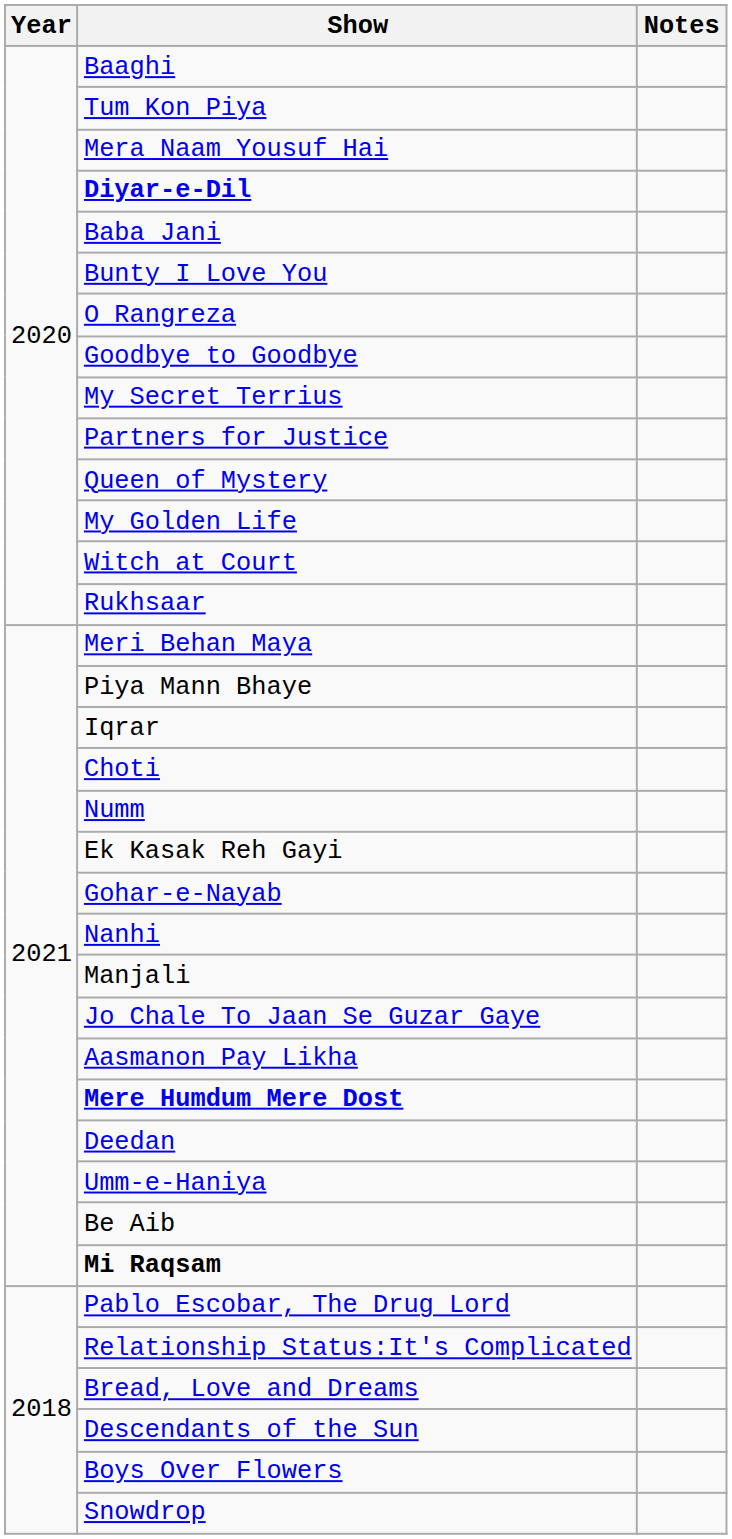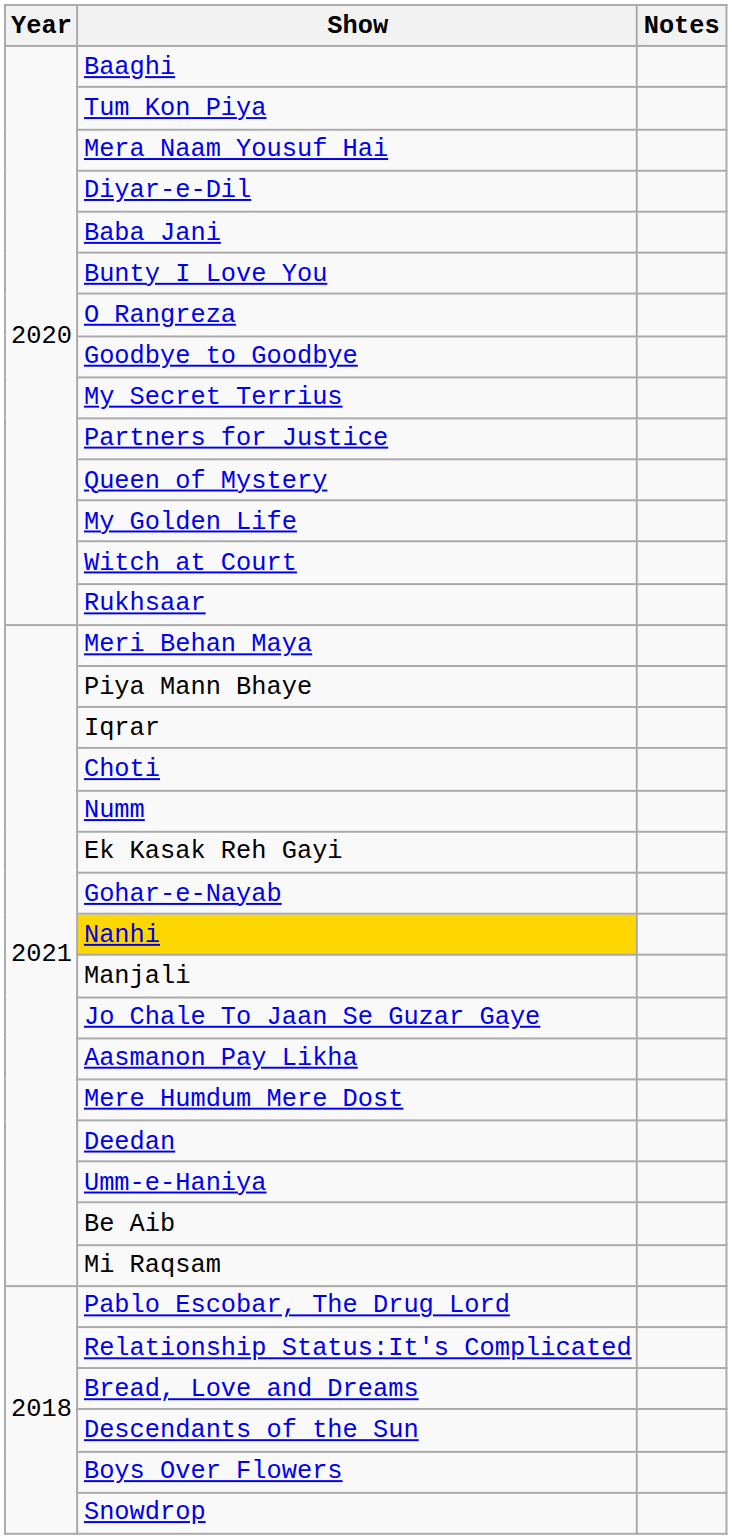(168, 191) bold -> (168, 191) normal
(122, 935) no background -> (122, 935) gold background
(244, 1100) bold -> (244, 1100) normal
(152, 1265) bold -> (152, 1265) normal
